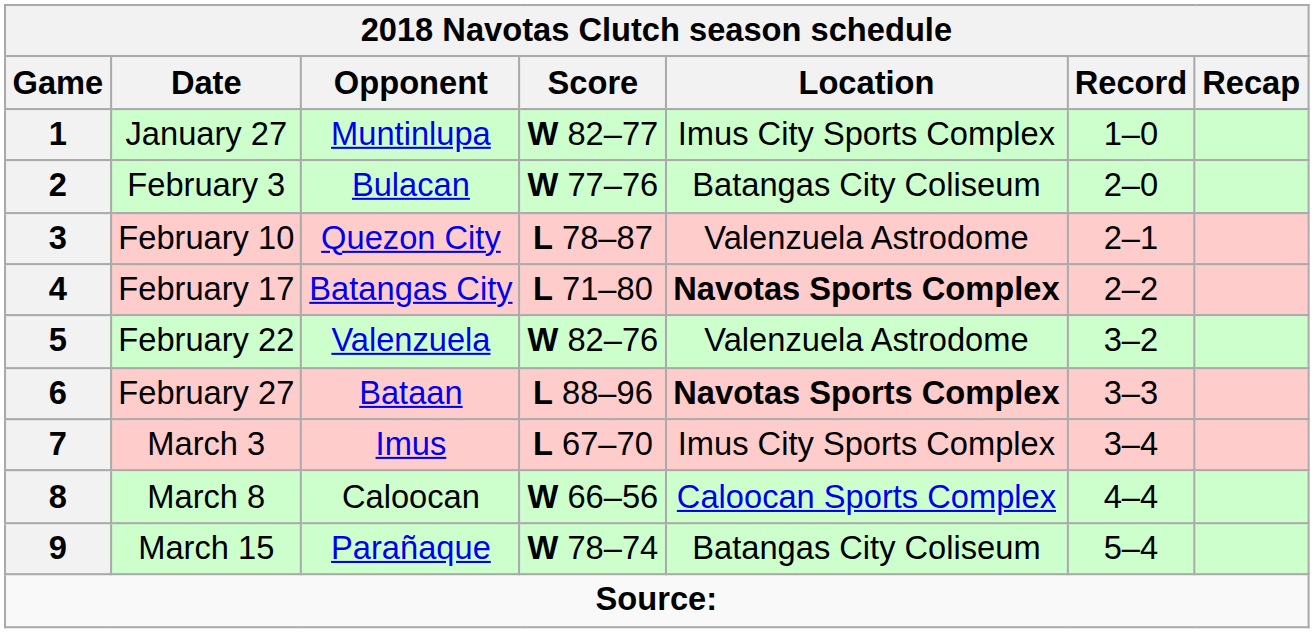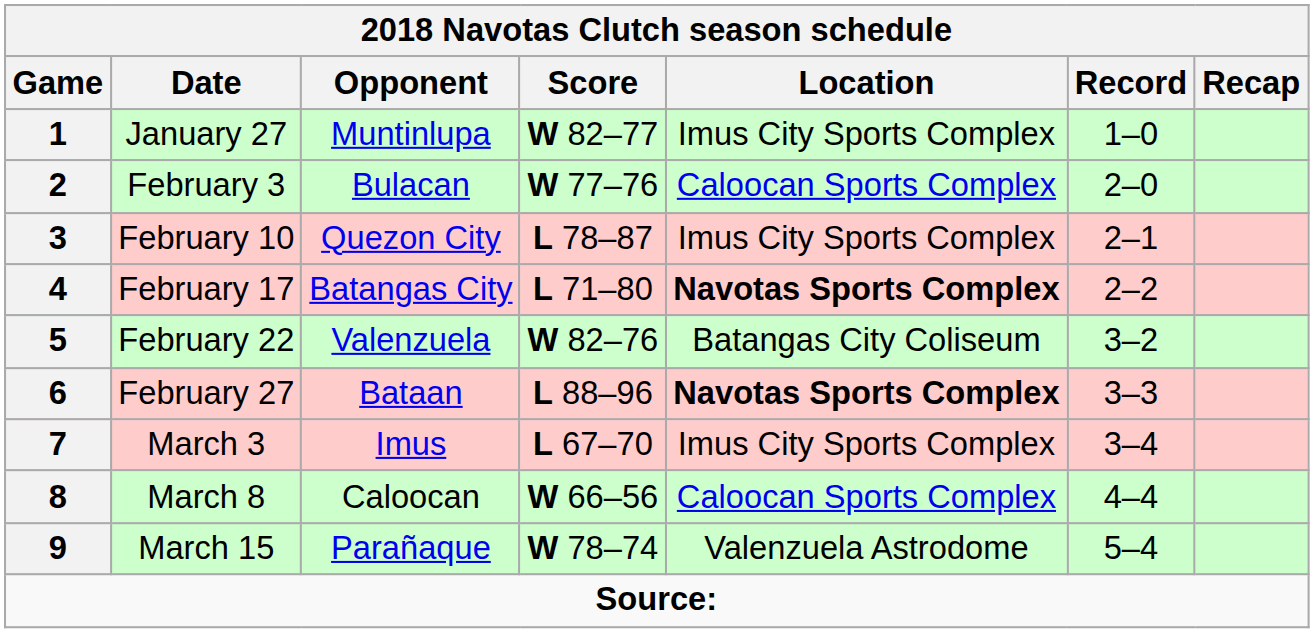(866, 185) Batangas City Coliseum -> (866, 185) Caloocan Sports Complex
(866, 237) Valenzuela Astrodome -> (866, 237) Imus City Sports Complex
(866, 340) Valenzuela Astrodome -> (866, 340) Batangas City Coliseum
(866, 548) Batangas City Coliseum -> (866, 548) Valenzuela Astrodome
